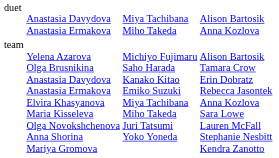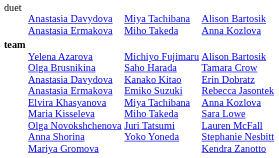(14, 44) normal -> (15, 44) bold
